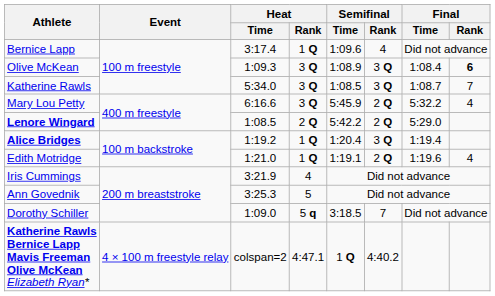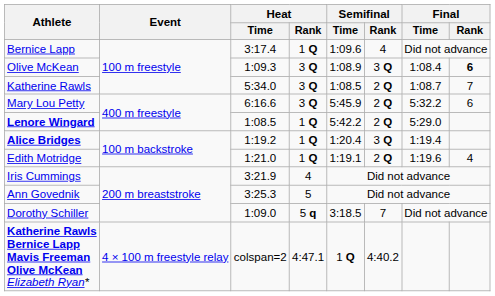(383, 86) 3 Q -> (383, 86) 2 Q
(470, 104) 4 -> (470, 104) 6
(308, 122) 2 Q -> (308, 122) 1 Q
